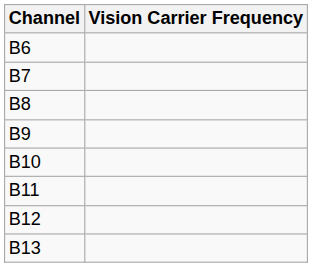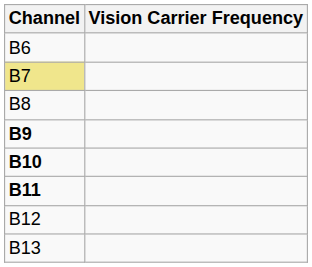(20, 76) no background -> (20, 76) khaki background
(20, 133) normal -> (20, 133) bold
(25, 162) normal -> (25, 162) bold
(24, 190) normal -> (25, 190) bold
